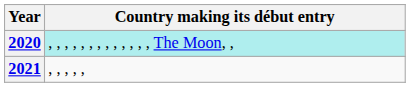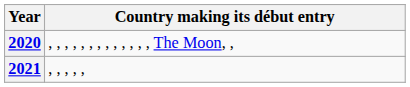(141, 43) paleturquoise background -> (141, 43) no background
